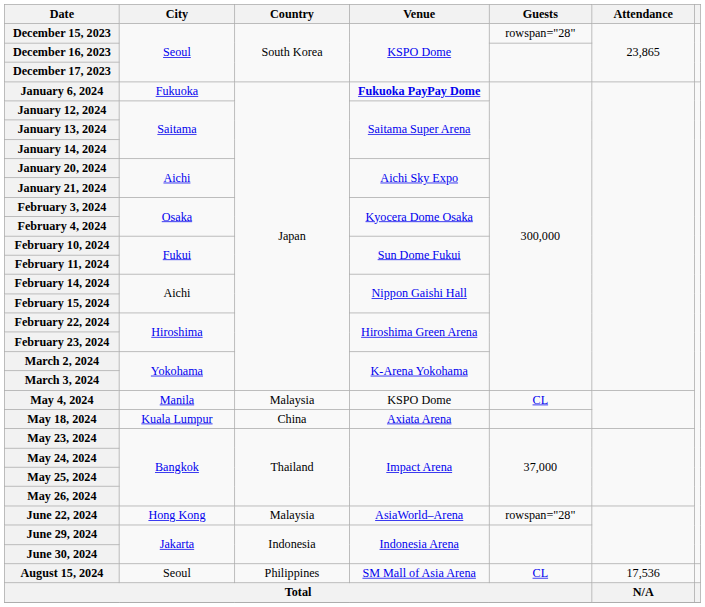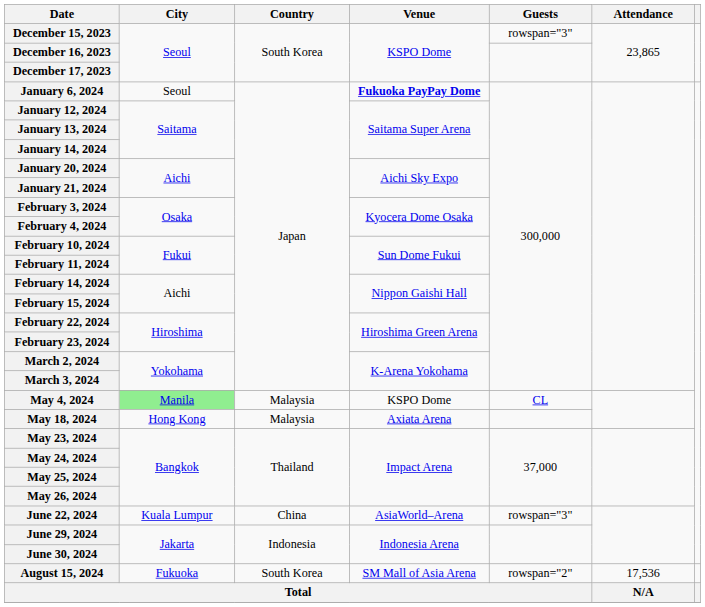(540, 33) rowspan="28" -> (540, 33) rowspan="3"
(177, 91) Fukuoka -> (177, 91) Seoul
(177, 399) no background -> (177, 399) lightgreen background
(177, 419) Kuala Lumpur -> (177, 419) Hong Kong
(292, 419) China -> (292, 419) Malaysia
(177, 515) Hong Kong -> (177, 515) Kuala Lumpur
(292, 515) Malaysia -> (292, 515) China
(540, 515) rowspan="28" -> (540, 515) rowspan="3"
(177, 573) Seoul -> (177, 573) Fukuoka
(292, 573) Philippines -> (292, 573) South Korea
(540, 573) CL -> (540, 573) rowspan="2"
